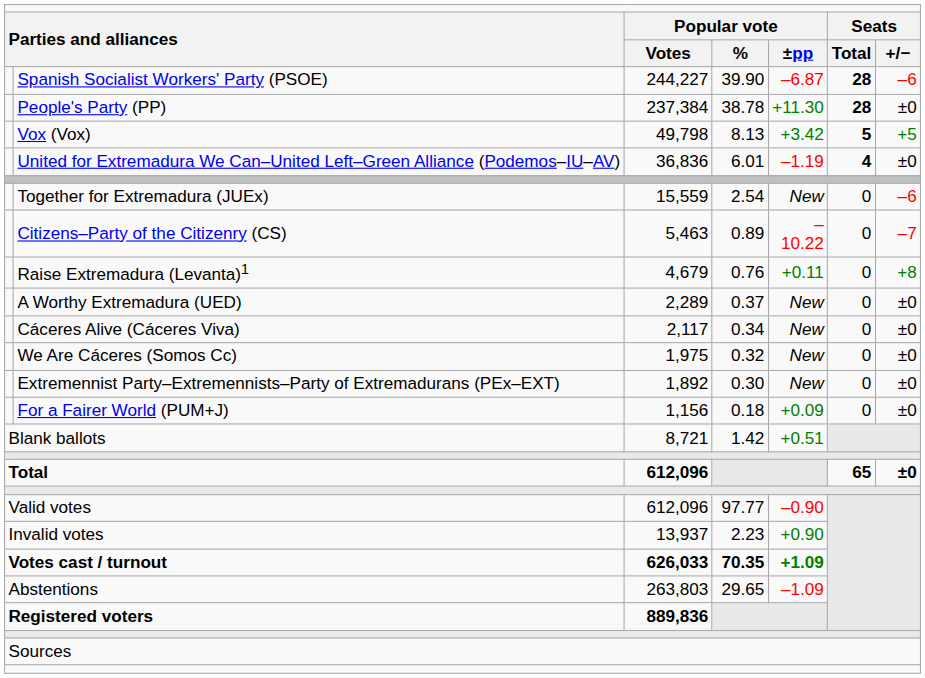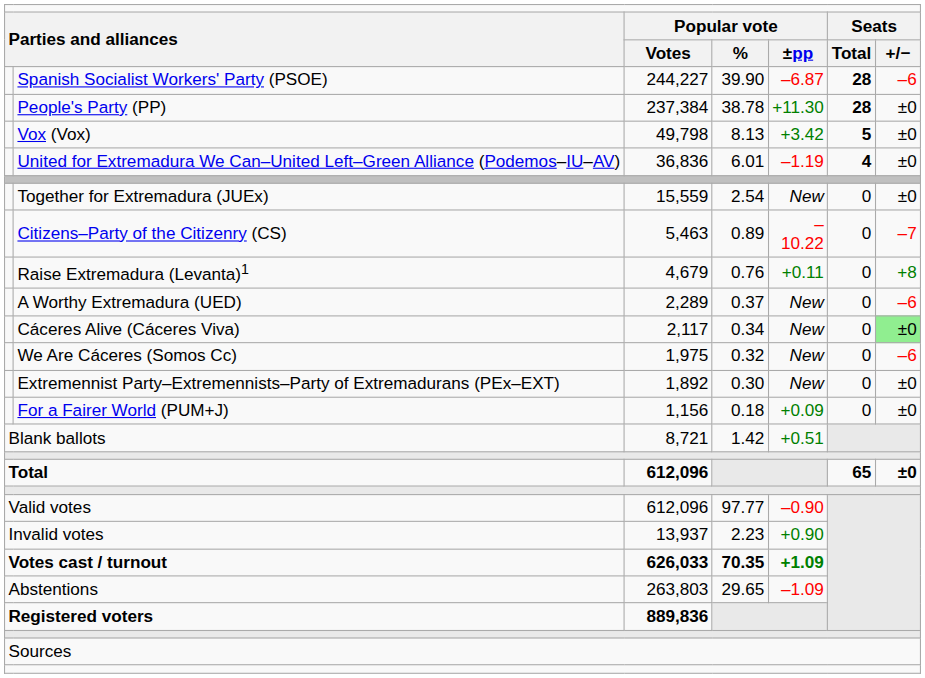(907, 134) +5 -> (907, 134) ±0
(907, 196) –6 -> (907, 196) ±0
(907, 302) ±0 -> (907, 302) –6
(907, 329) no background -> (907, 329) lightgreen background
(907, 356) ±0 -> (907, 356) –6
